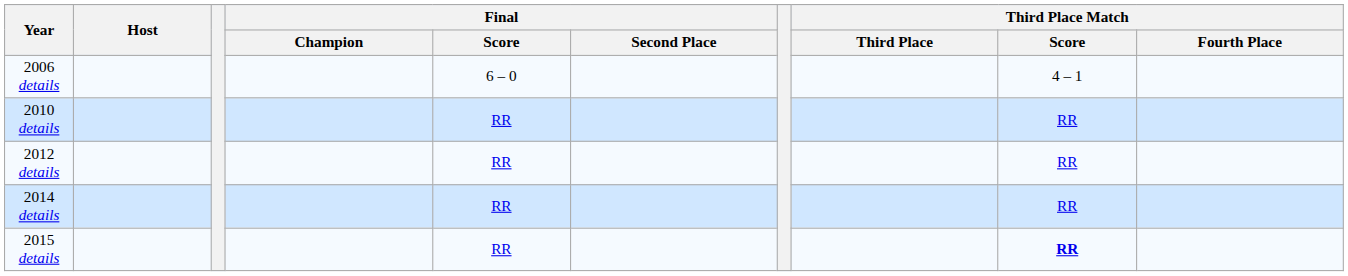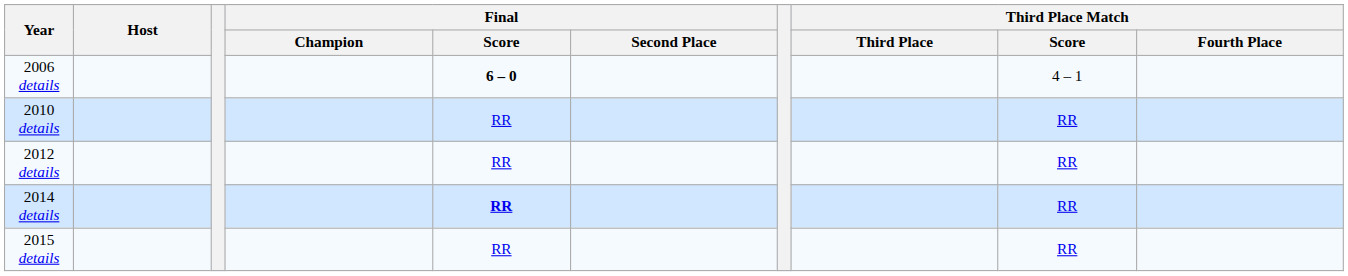(501, 76) normal -> (501, 76) bold
(501, 206) normal -> (501, 206) bold
(1067, 249) bold -> (1067, 249) normal
